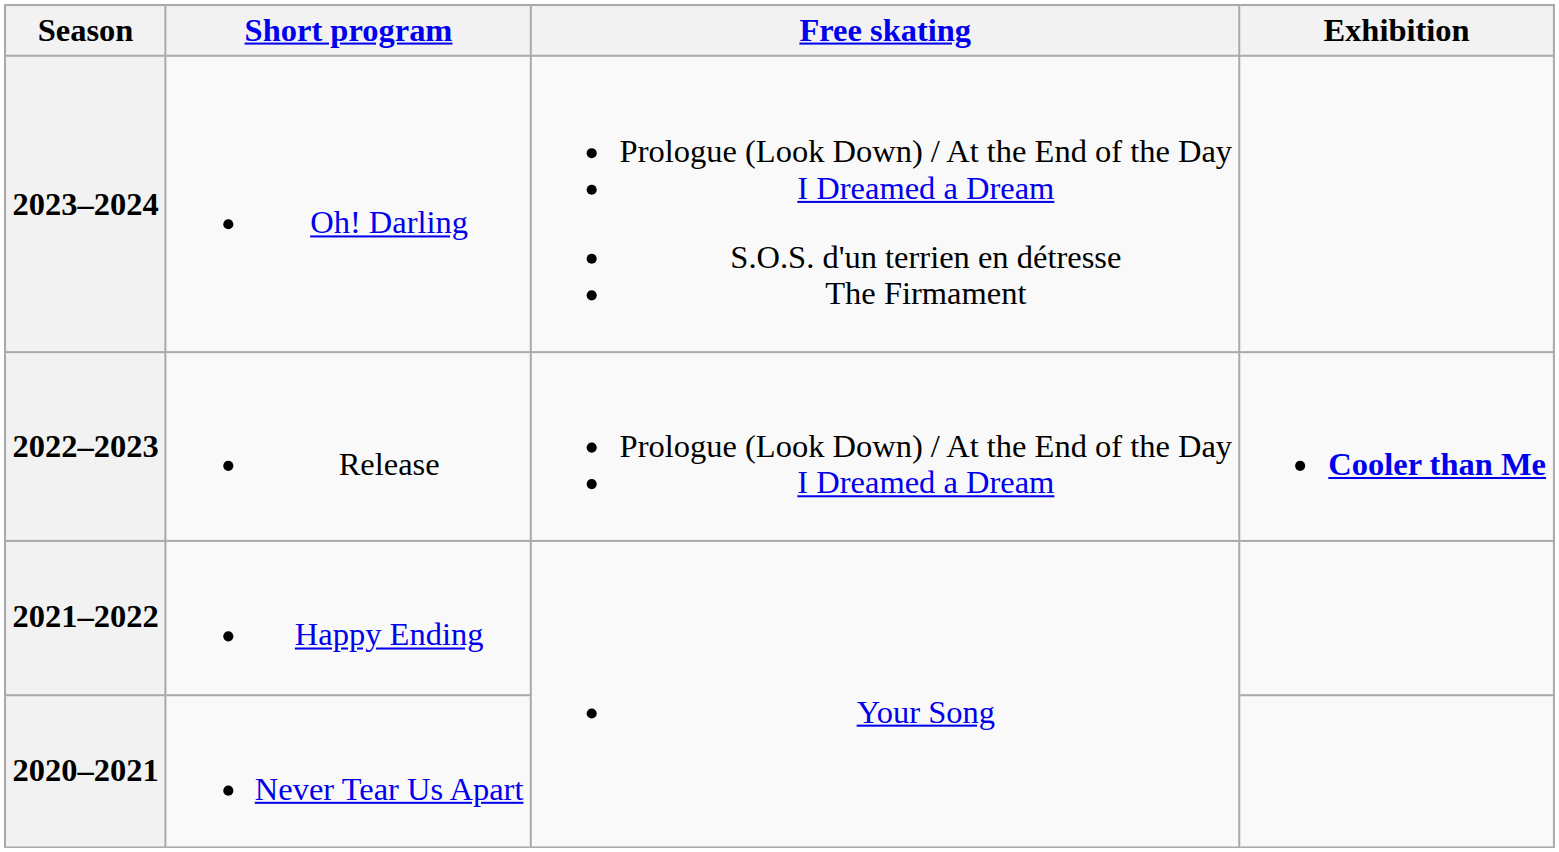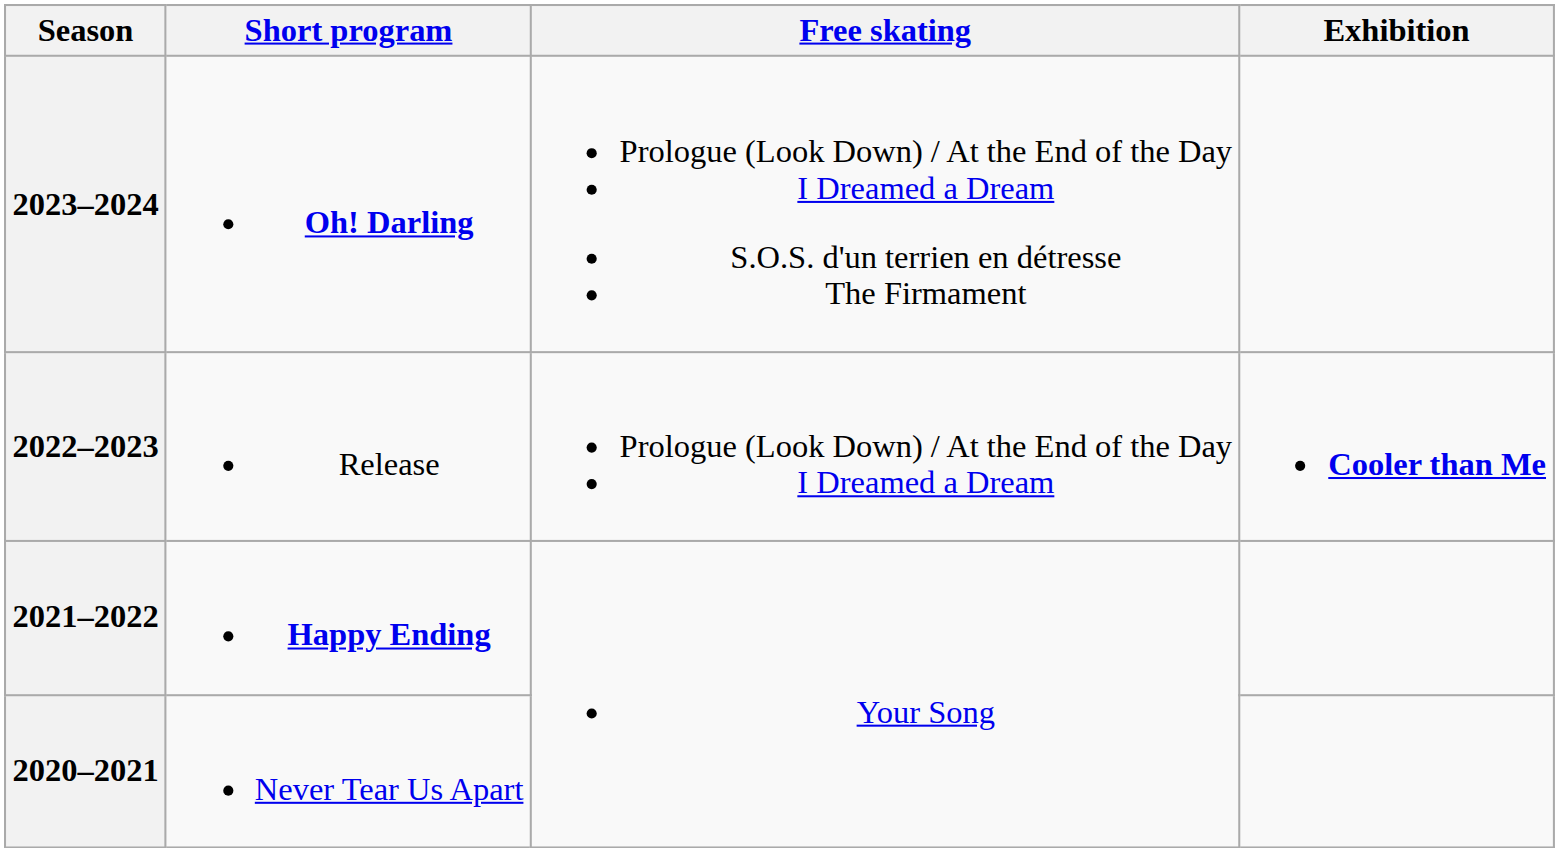(349, 222) normal -> (349, 222) bold
(349, 636) normal -> (349, 636) bold
